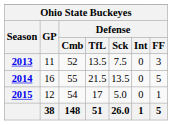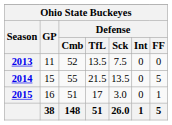(159, 62) 3 -> (159, 62) 0
(49, 78) 16 -> (49, 78) 15
(49, 95) 12 -> (49, 95) 16
(72, 95) 54 -> (72, 95) 51
(120, 95) 5.0 -> (120, 95) 3.0
